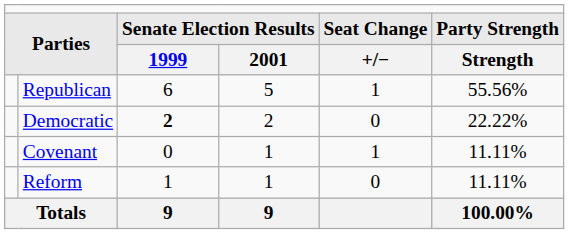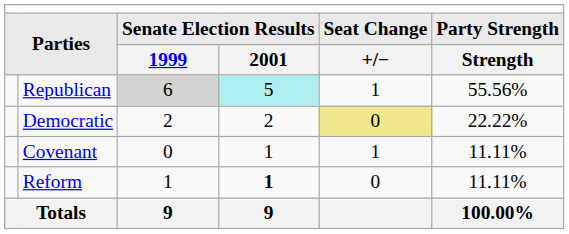(168, 90) no background -> (168, 90) lightgrey background
(269, 90) no background -> (269, 90) paleturquoise background
(168, 120) bold -> (168, 120) normal
(375, 120) no background -> (375, 120) khaki background
(269, 182) normal -> (269, 182) bold
